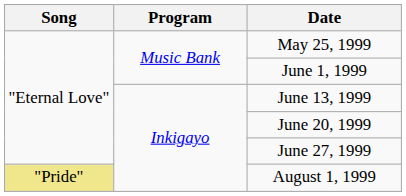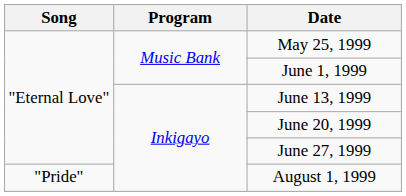(59, 177) khaki background -> (59, 177) no background
